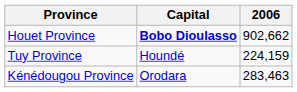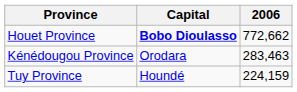(266, 35) 902,662 -> (266, 35) 772,662
rows swapped: (71, 76) <-> (45, 56)
